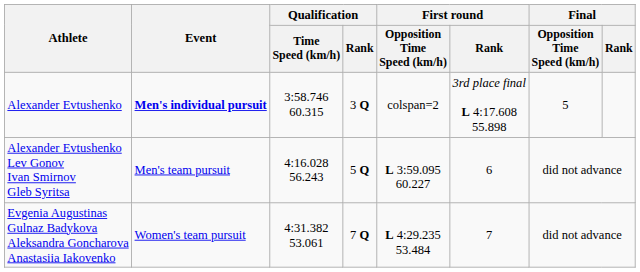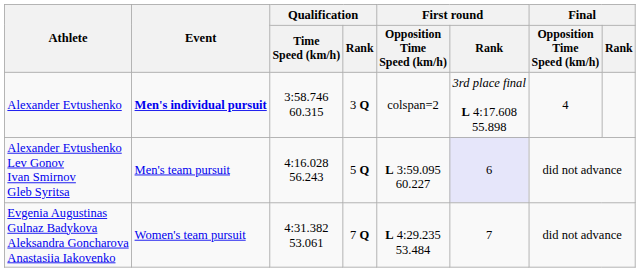(565, 105) 5 -> (565, 105) 4
(489, 170) no background -> (489, 170) lavender background
